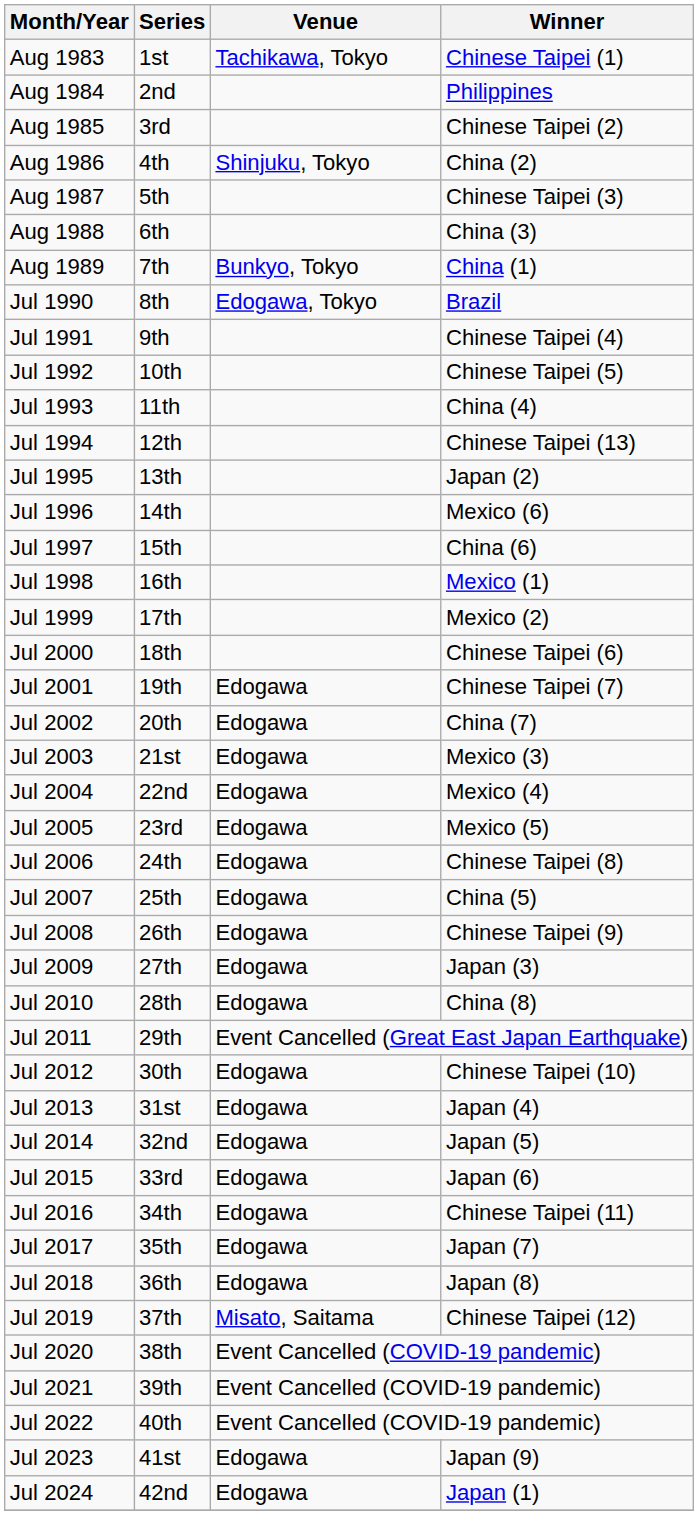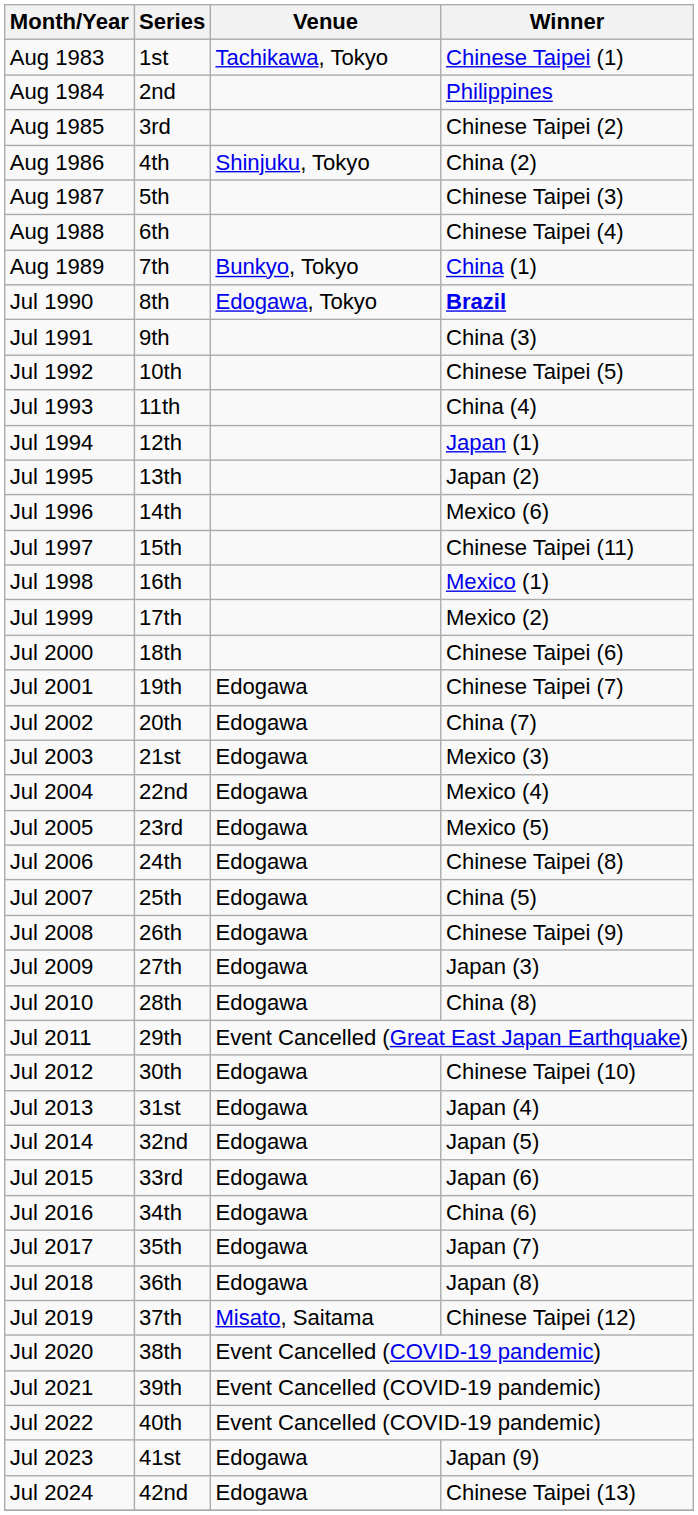(491, 232) China (3) -> (535, 232) Chinese Taipei (4)
(474, 302) normal -> (476, 302) bold
(535, 337) Chinese Taipei (4) -> (491, 337) China (3)
(541, 442) Chinese Taipei (13) -> (493, 442) Japan (1)
(491, 547) China (6) -> (540, 547) Chinese Taipei (11)
(540, 1212) Chinese Taipei (11) -> (491, 1212) China (6)
(493, 1492) Japan (1) -> (541, 1492) Chinese Taipei (13)
